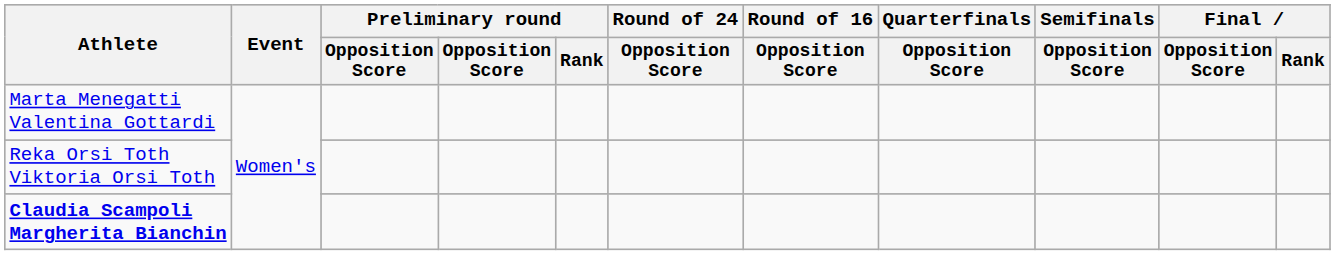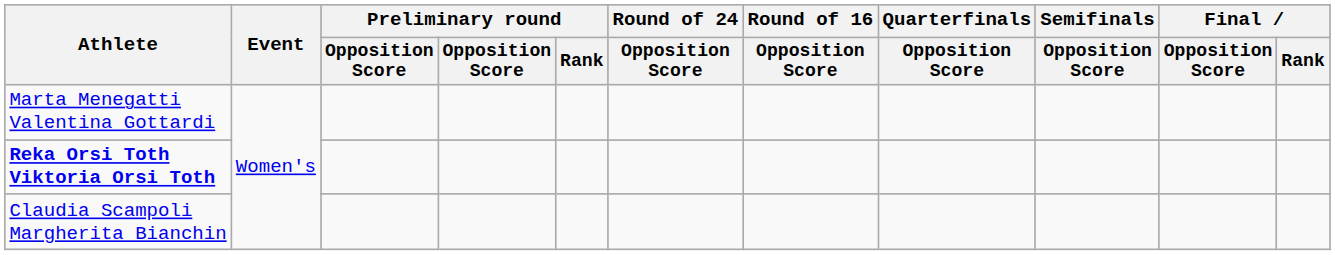(112, 167) normal -> (112, 167) bold
(118, 222) bold -> (118, 222) normal
